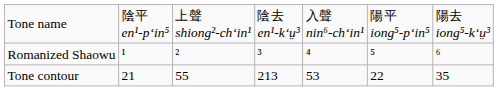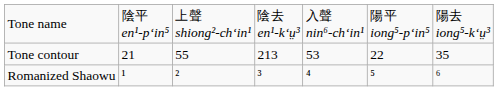rows swapped: (43, 75) <-> (61, 54)
